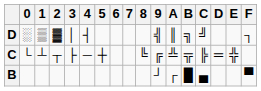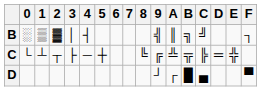(12, 34) D -> (12, 34) B
(12, 75) B -> (12, 75) D
